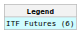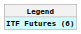(40, 23) normal -> (40, 23) bold
